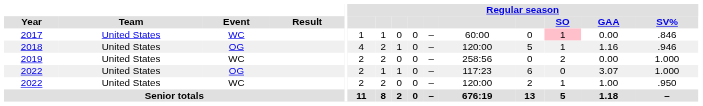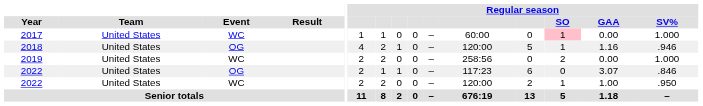(667, 34) .846 -> (667, 34) 1.000
(667, 71) 1.000 -> (667, 71) .846
